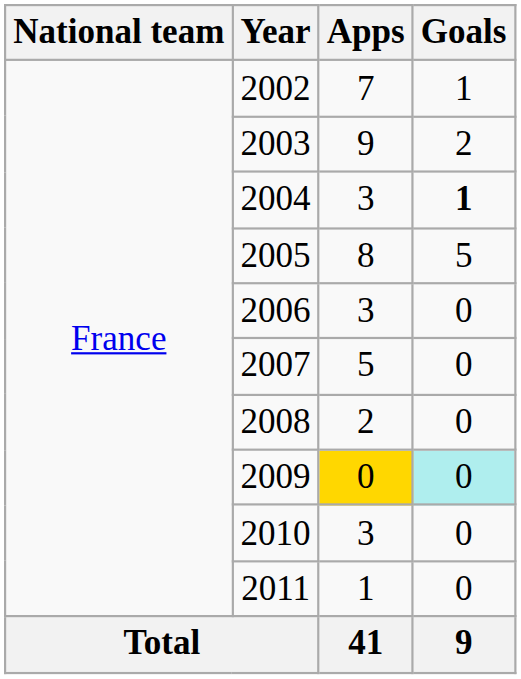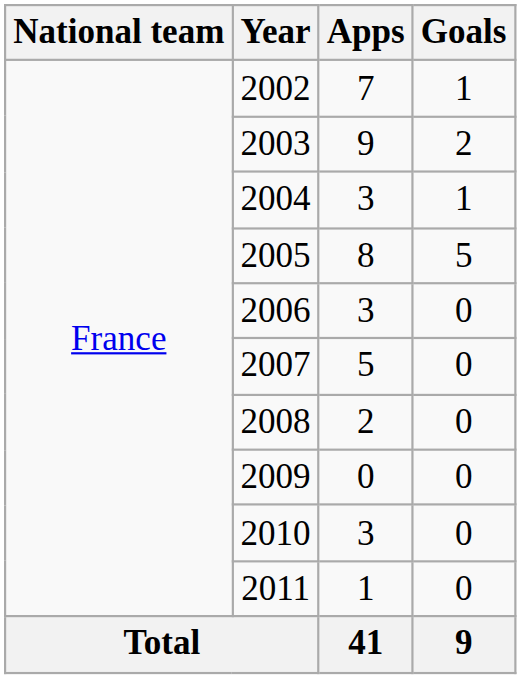(464, 198) bold -> (464, 198) normal
(366, 476) gold background -> (366, 476) no background
(464, 476) paleturquoise background -> (464, 476) no background
